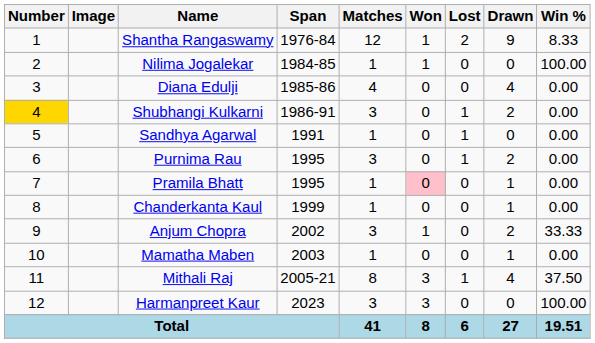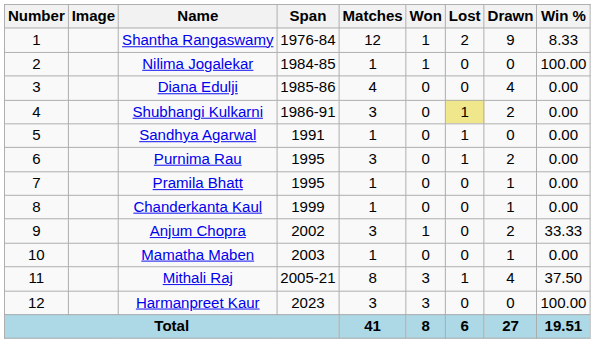(36, 111) gold background -> (36, 111) no background
(465, 111) no background -> (465, 111) khaki background
(426, 183) pink background -> (426, 183) no background
